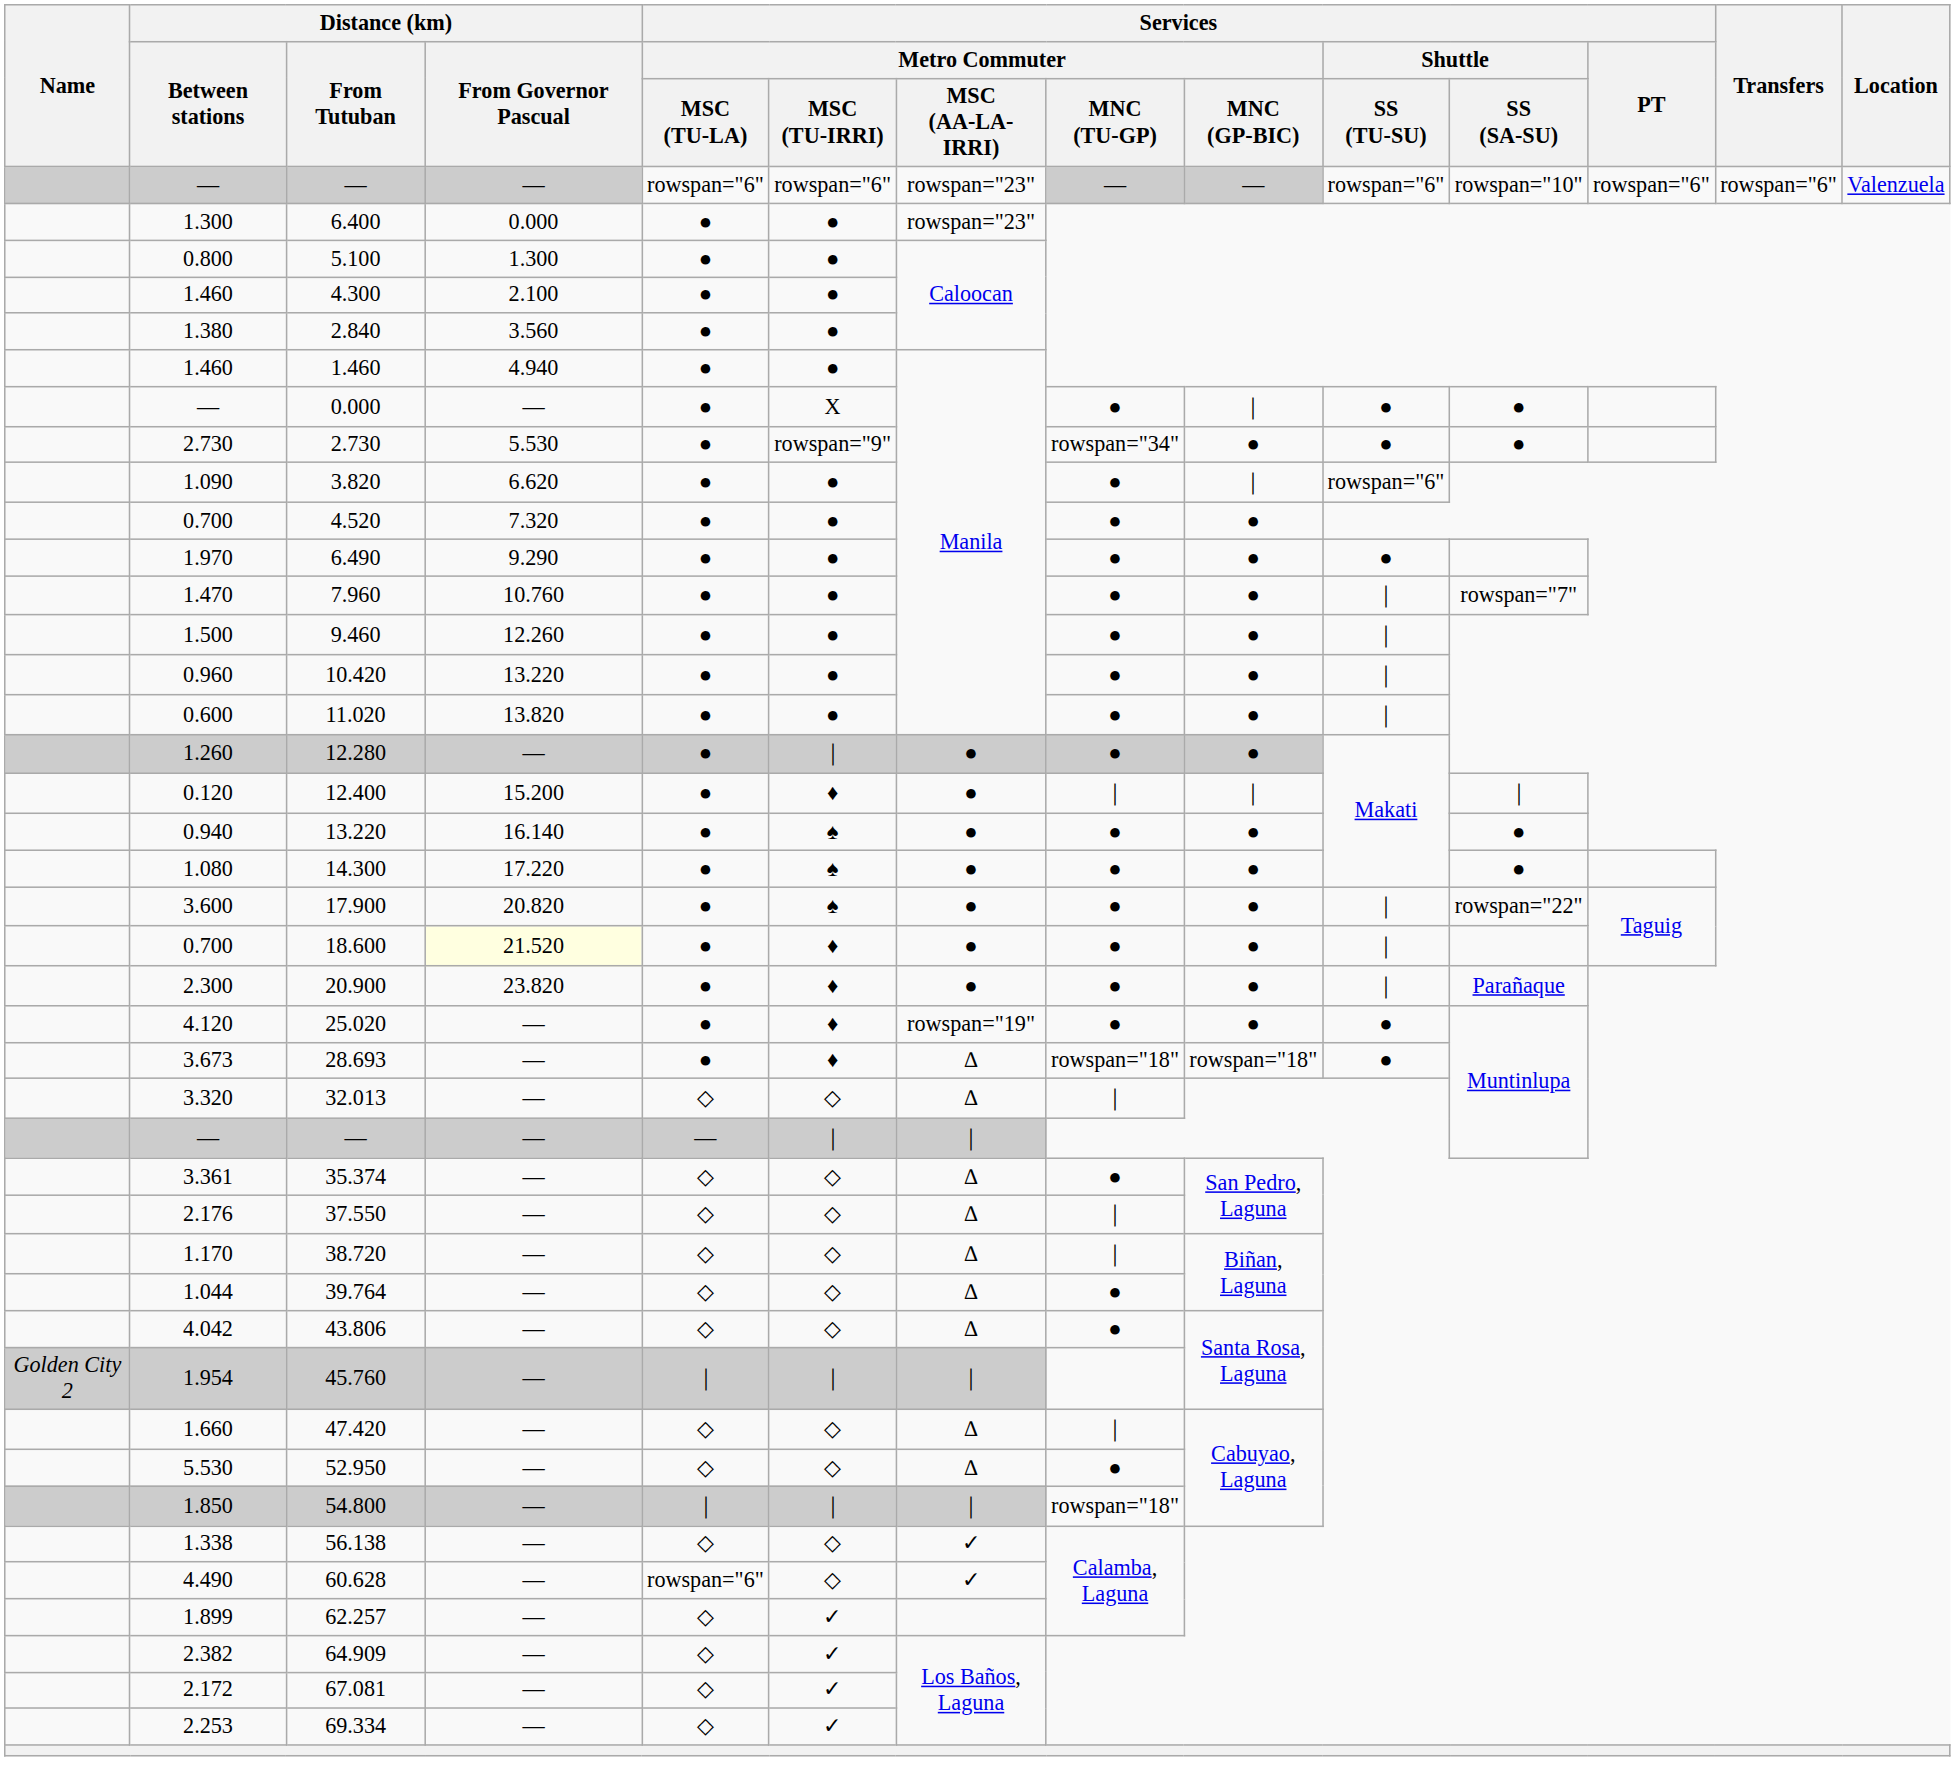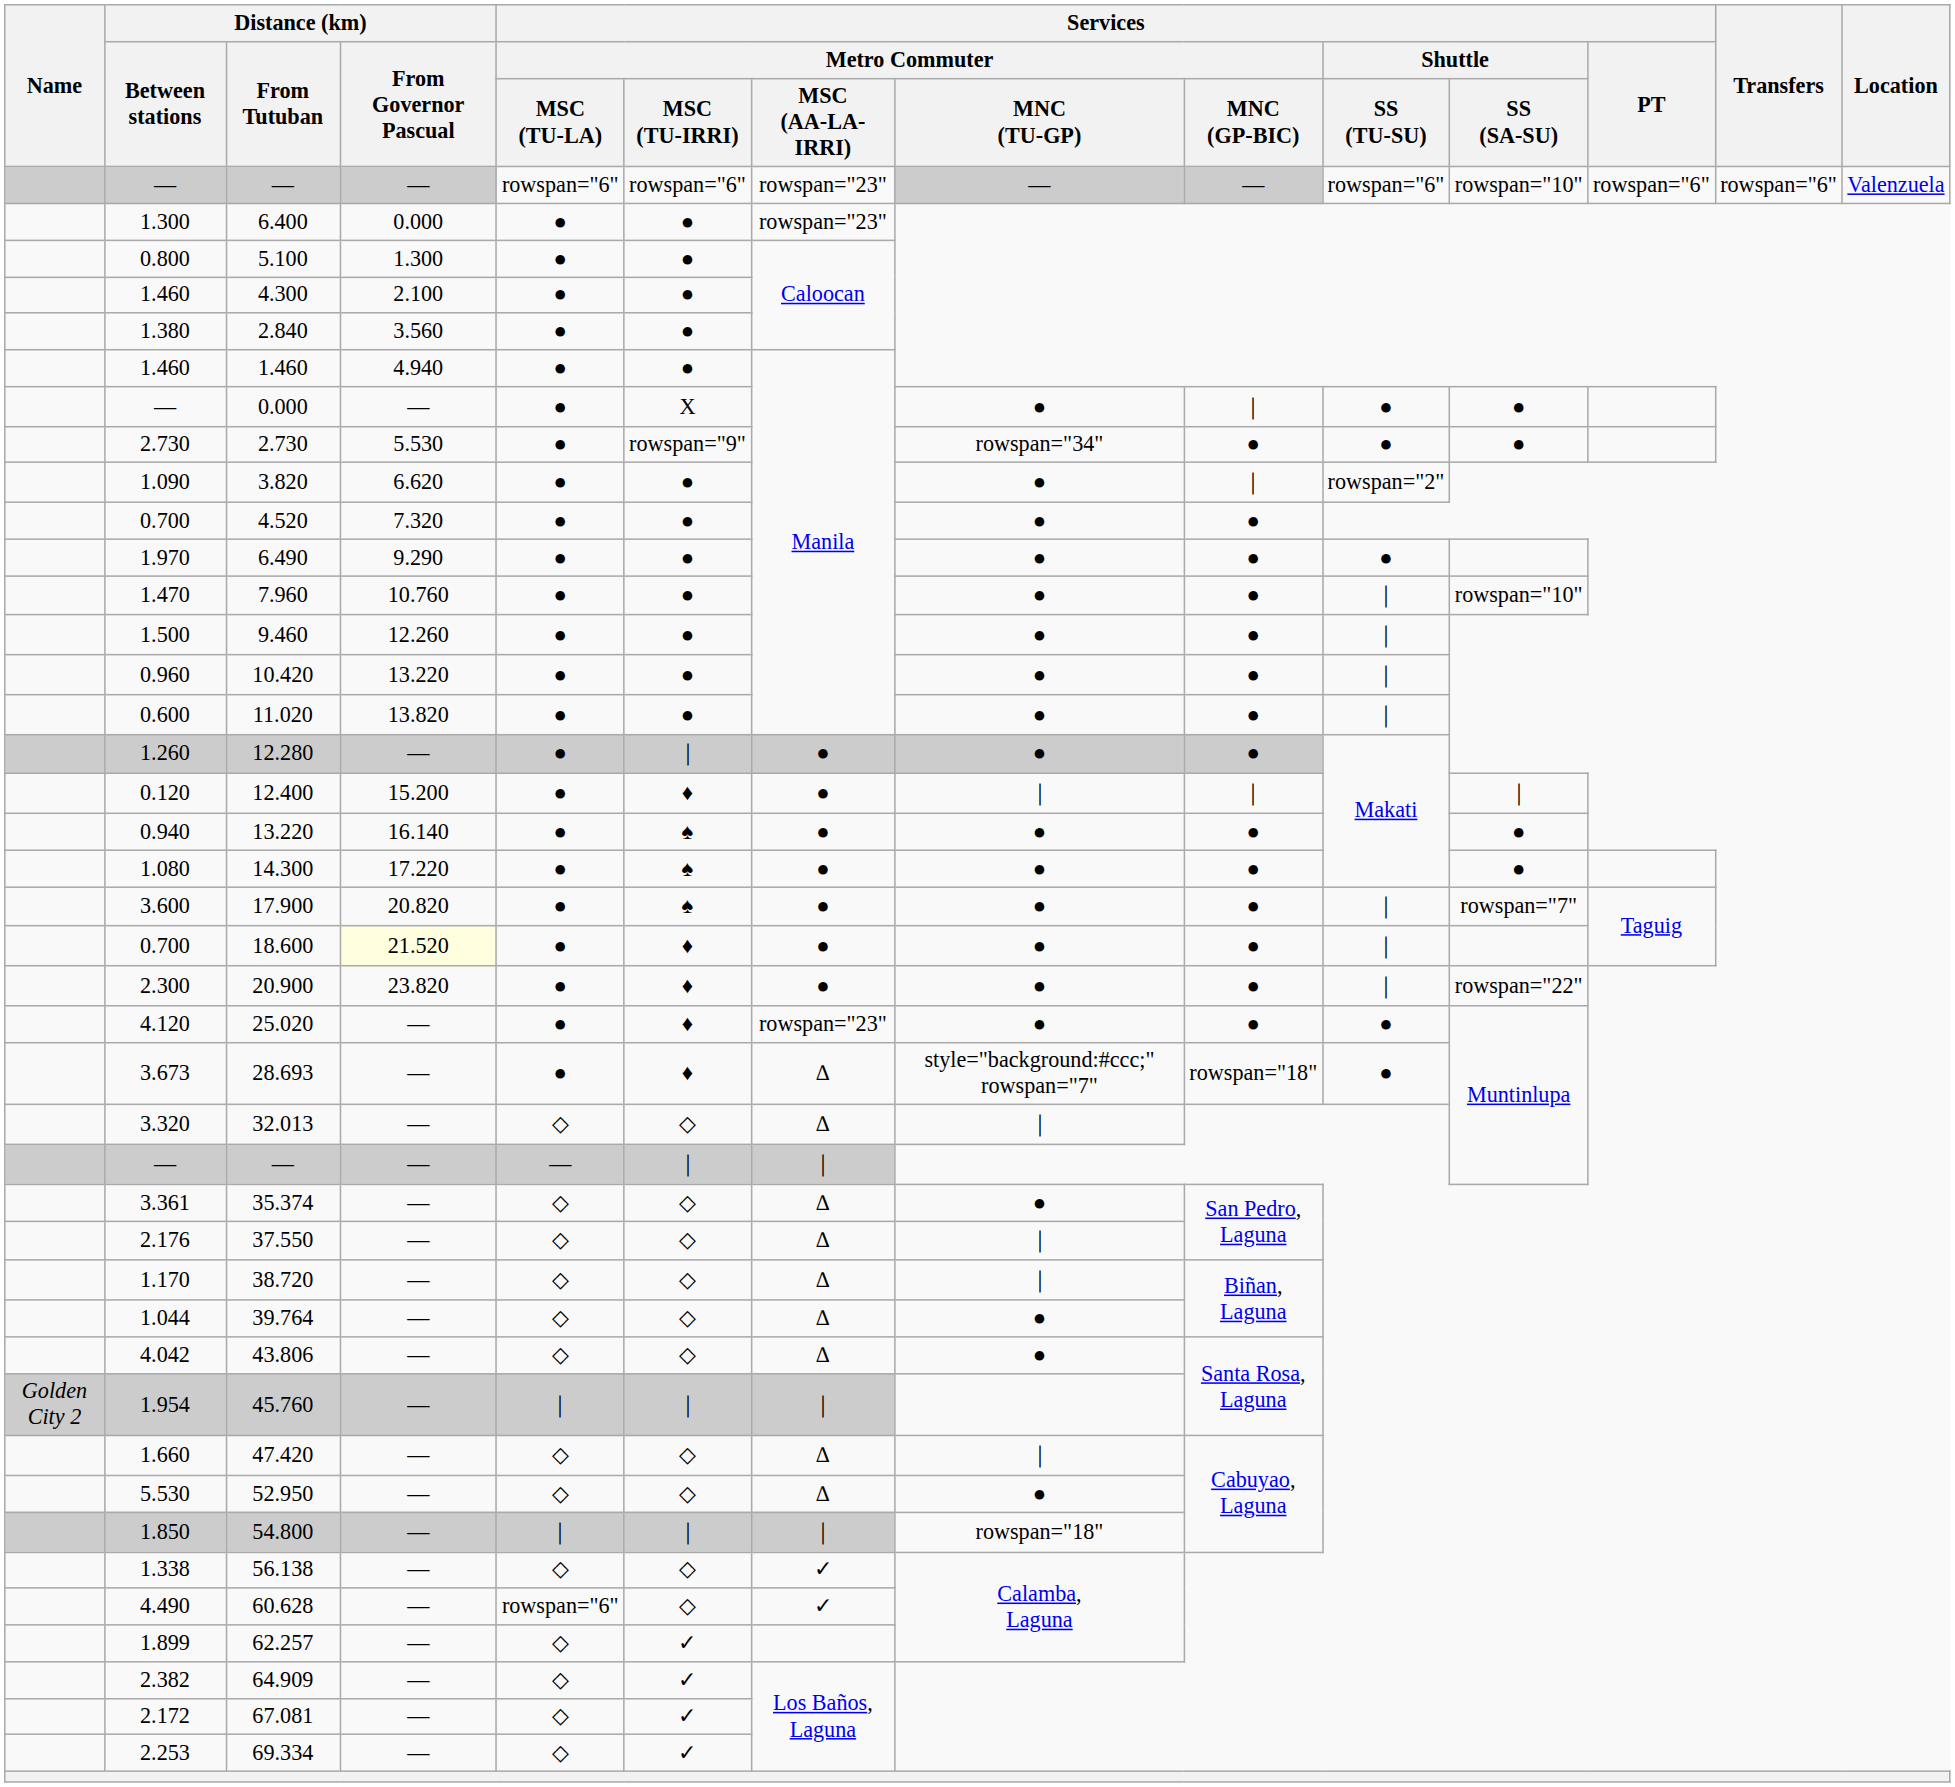(1386, 482) rowspan="6" -> (1386, 482) rowspan="2"
(1519, 595) rowspan="7" -> (1519, 595) rowspan="10"
(1519, 906) rowspan="22" -> (1519, 906) rowspan="7"
(1519, 985) Parañaque -> (1519, 985) rowspan="22"
(971, 1023) rowspan="19" -> (823, 1023) rowspan="23"
(1115, 1060) rowspan="18" -> (1039, 1073) style="background:#ccc;" rowspan="7"
